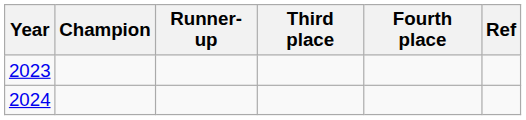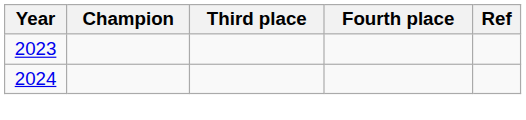- column: (206, 29)
